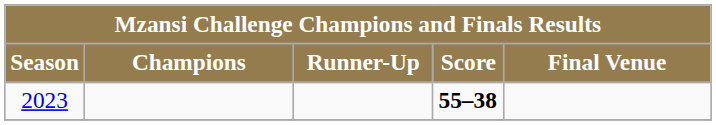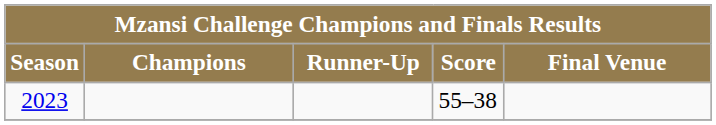(468, 101) bold -> (468, 101) normal
